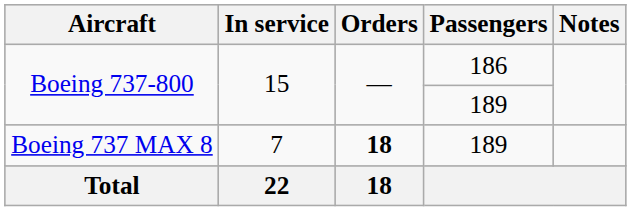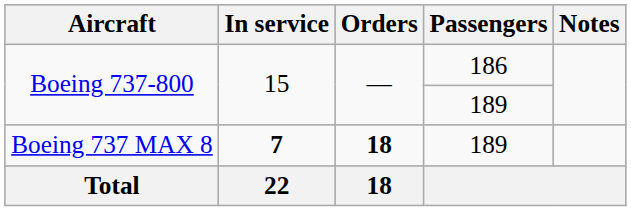(277, 144) normal -> (277, 144) bold
